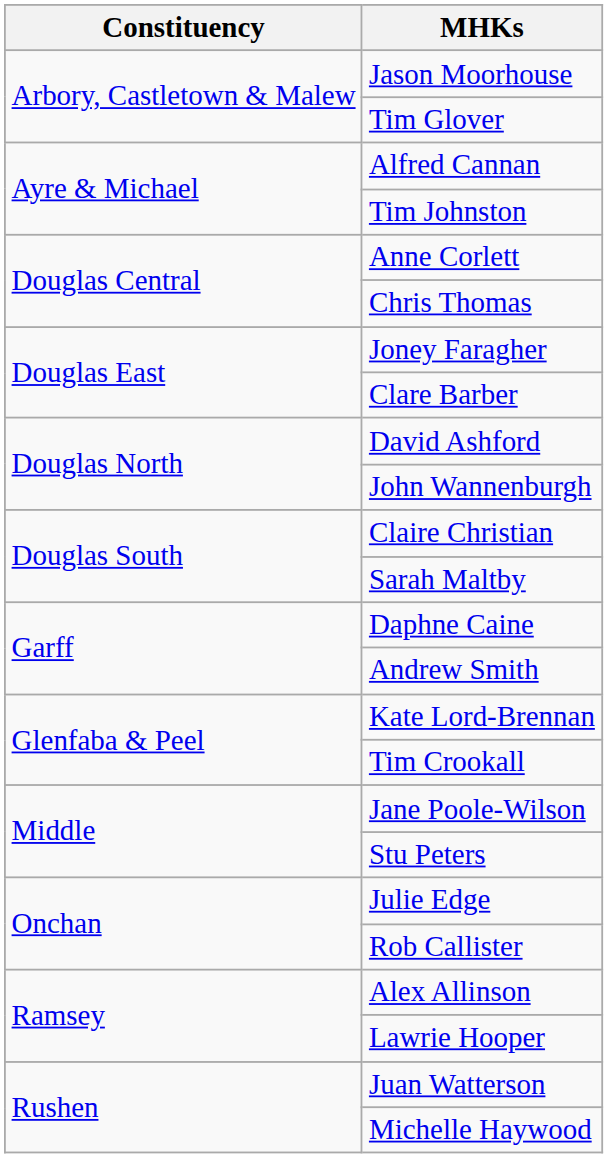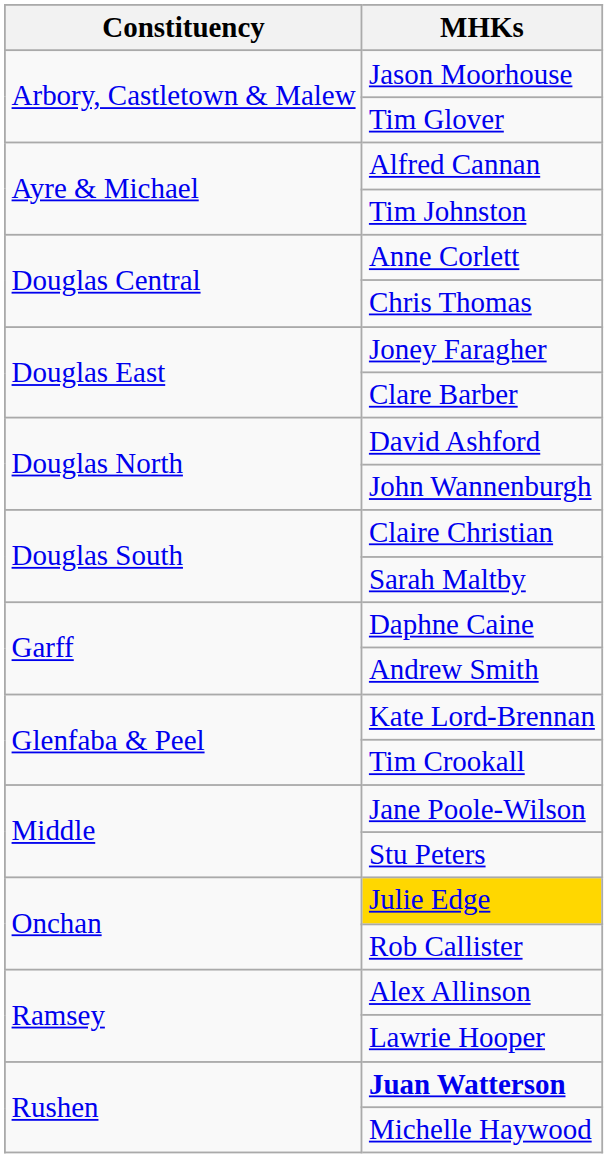(430, 900) no background -> (430, 900) gold background
(457, 1083) normal -> (467, 1083) bold
